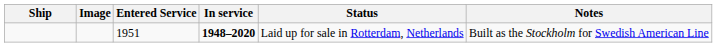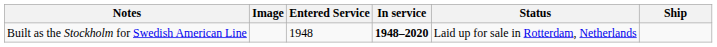columns swapped: (40, 13) <-> (589, 13)
(128, 32) 1951 -> (301, 32) 1948
